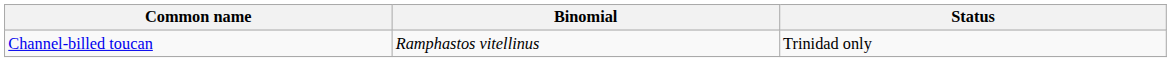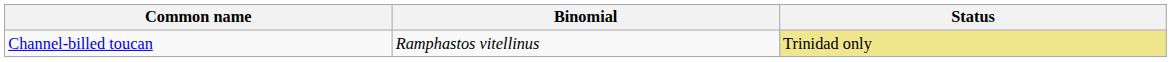(827, 43) no background -> (827, 43) khaki background
